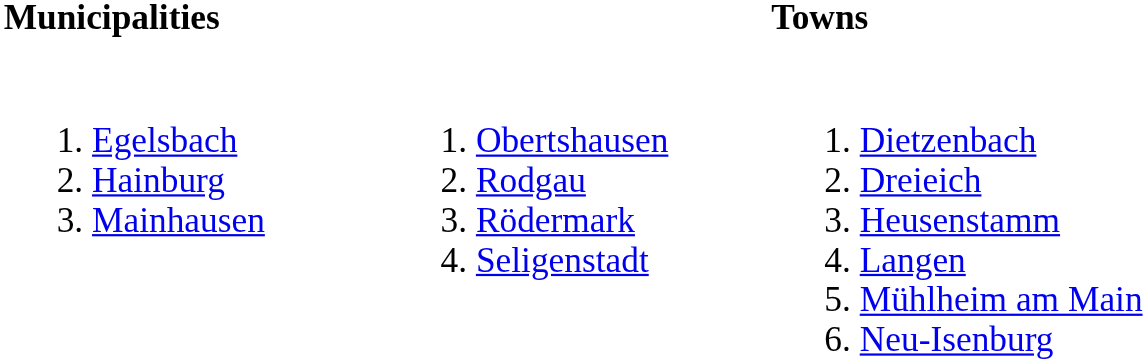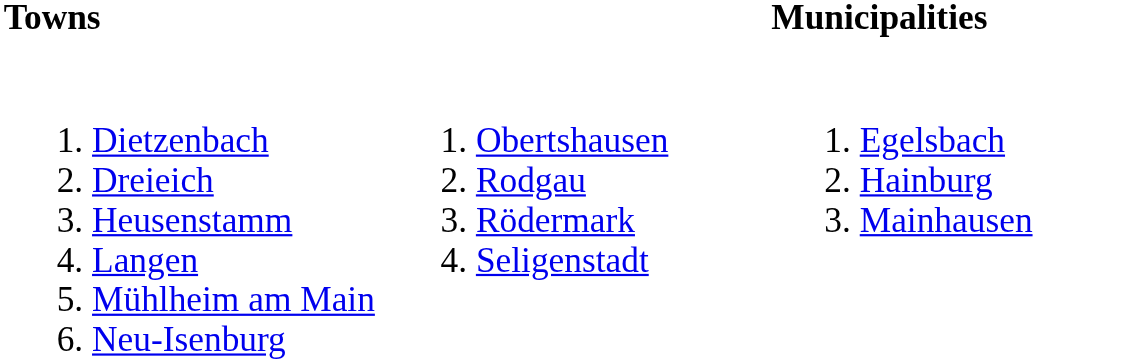columns swapped: (820, 16) <-> (112, 16)
